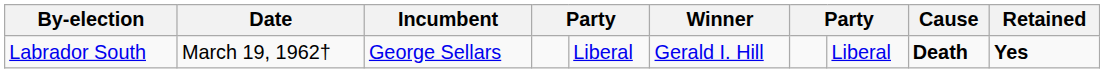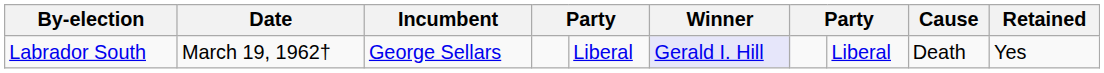(709, 51) no background -> (709, 51) lavender background
(940, 51) bold -> (939, 51) normal
(1011, 51) bold -> (1010, 51) normal
